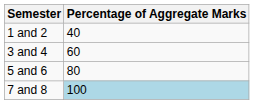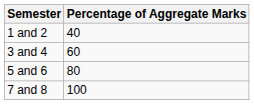(77, 90) lightblue background -> (77, 90) no background
